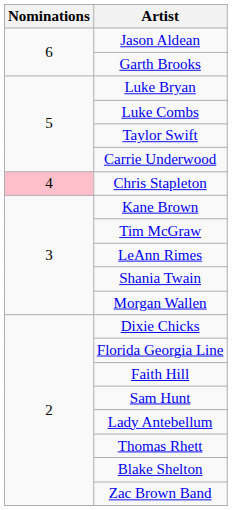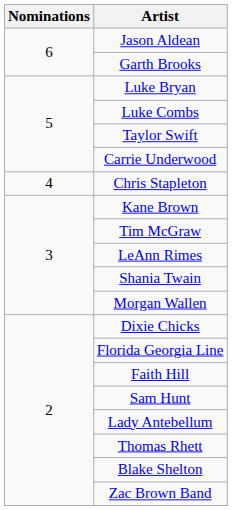(49, 183) pink background -> (49, 183) no background
